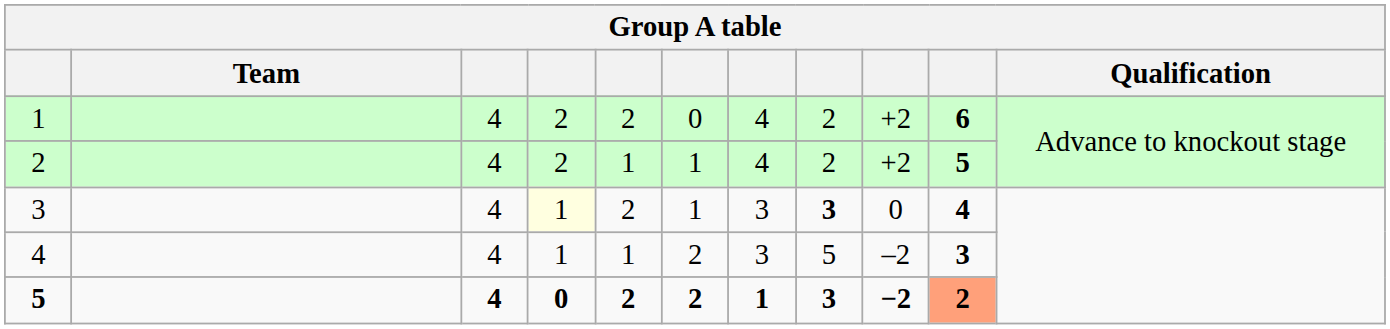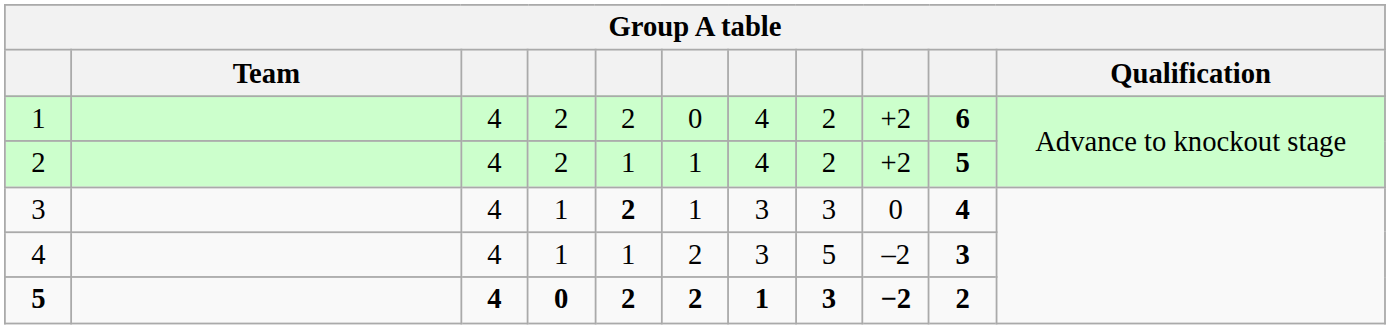(561, 208) lightyellow background -> (561, 208) no background
(628, 208) normal -> (628, 208) bold
(829, 208) bold -> (829, 208) normal
(963, 299) lightsalmon background -> (963, 299) no background
